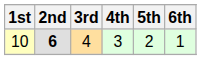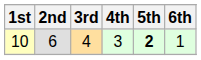(53, 41) bold -> (53, 41) normal
(149, 41) normal -> (149, 41) bold
